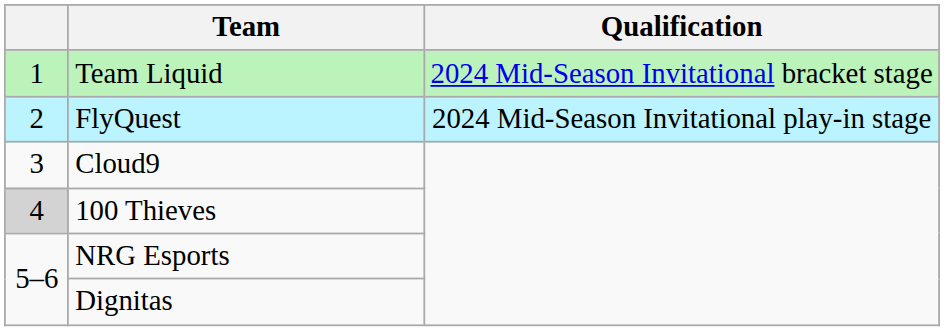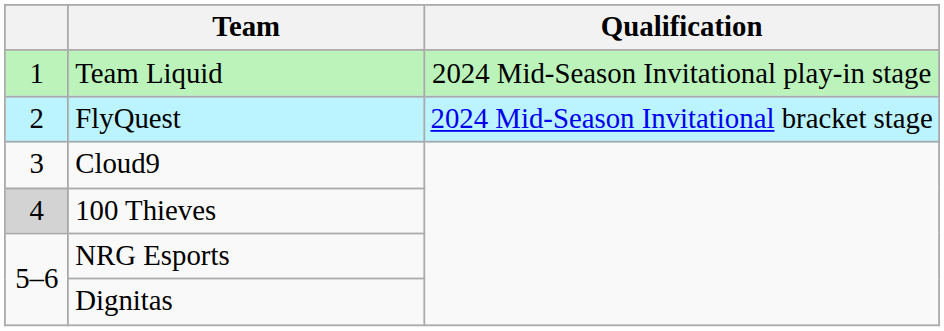(682, 73) 2024 Mid-Season Invitational bracket stage -> (682, 73) 2024 Mid-Season Invitational play-in stage
(682, 118) 2024 Mid-Season Invitational play-in stage -> (682, 118) 2024 Mid-Season Invitational bracket stage
